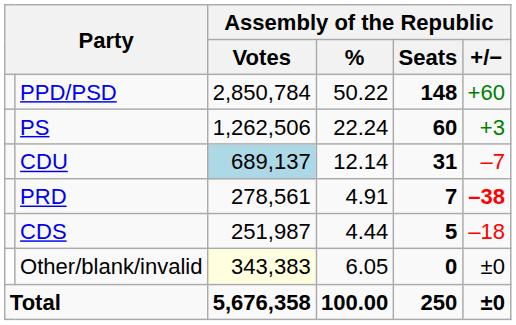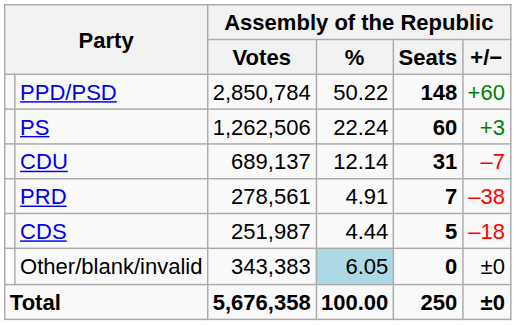(271, 162) lightblue background -> (271, 162) no background
(487, 197) bold -> (487, 197) normal
(271, 267) lightyellow background -> (271, 267) no background
(367, 267) no background -> (367, 267) lightblue background
